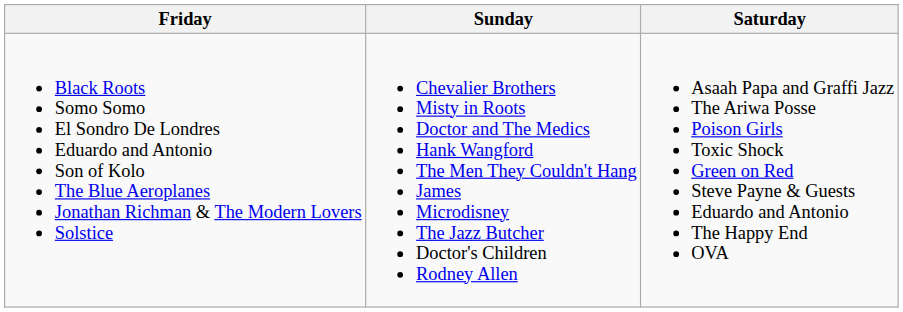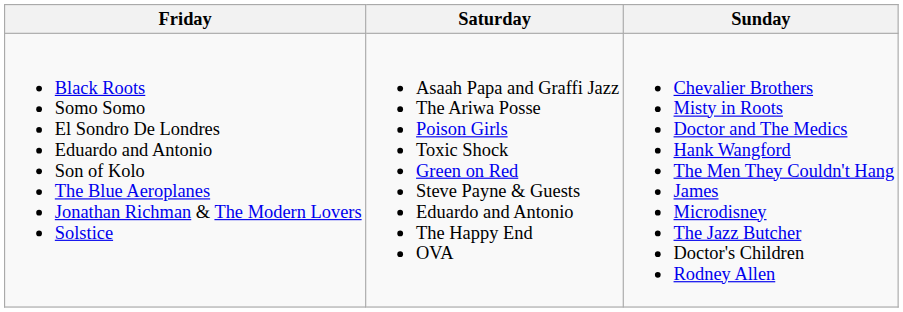columns swapped: (770, 19) <-> (503, 19)
